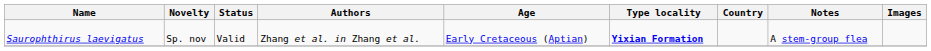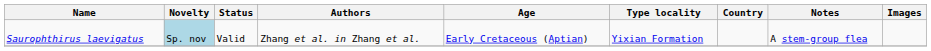(186, 39) no background -> (186, 39) lightblue background
(658, 39) bold -> (658, 39) normal
